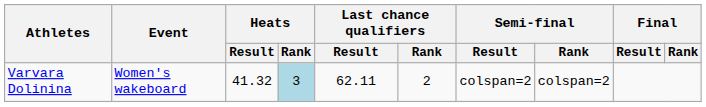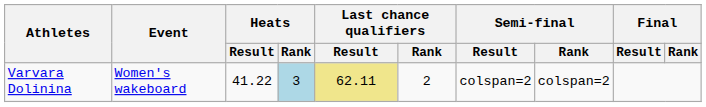(252, 82) 41.32 -> (252, 82) 41.22
(356, 82) no background -> (356, 82) khaki background
